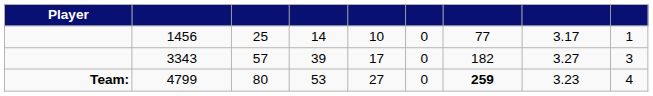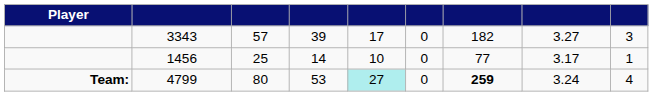rows swapped: (182, 58) <-> (182, 36)
(377, 79) no background -> (377, 79) paleturquoise background
(566, 79) 3.23 -> (566, 79) 3.24
